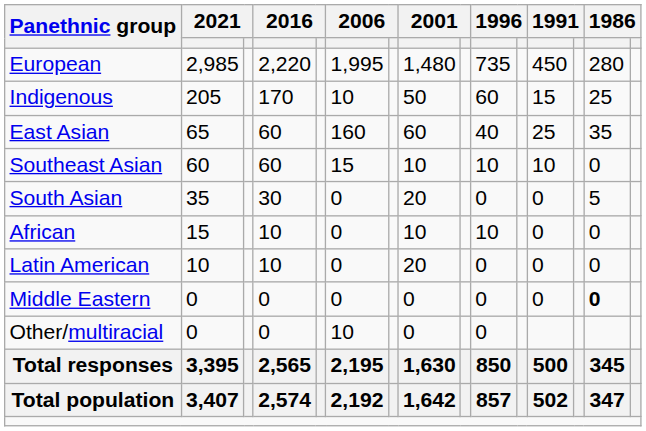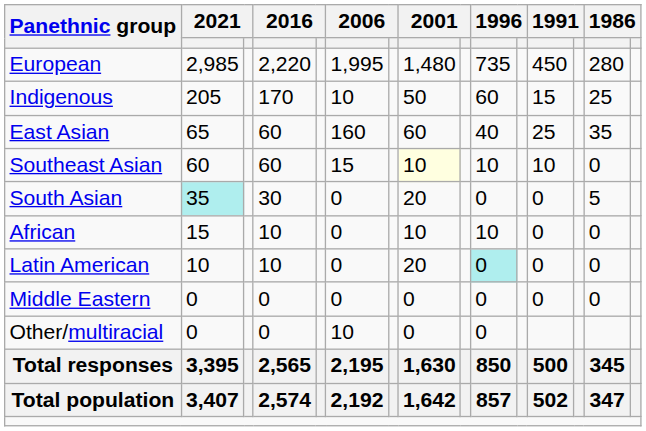(415, 164) no background -> (415, 164) lightyellow background
(198, 198) no background -> (198, 198) paleturquoise background
(481, 265) no background -> (481, 265) paleturquoise background
(595, 298) bold -> (595, 298) normal
